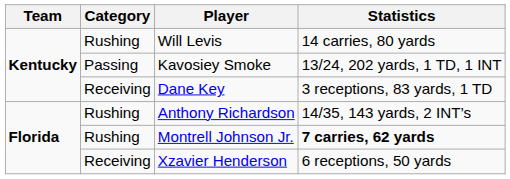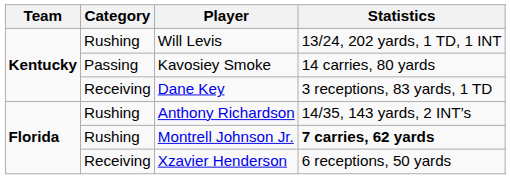(368, 40) 14 carries, 80 yards -> (402, 40) 13/24, 202 yards, 1 TD, 1 INT
(402, 64) 13/24, 202 yards, 1 TD, 1 INT -> (368, 64) 14 carries, 80 yards
